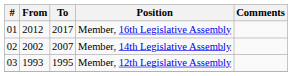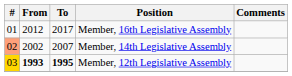(12, 46) no background -> (12, 46) lightsalmon background
(12, 63) no background -> (12, 63) gold background
(33, 63) normal -> (33, 63) bold
(63, 63) normal -> (63, 63) bold
